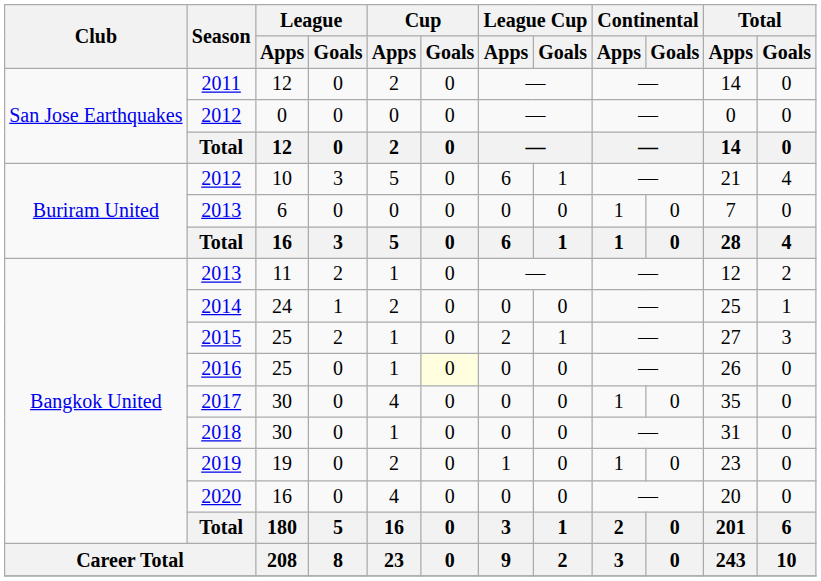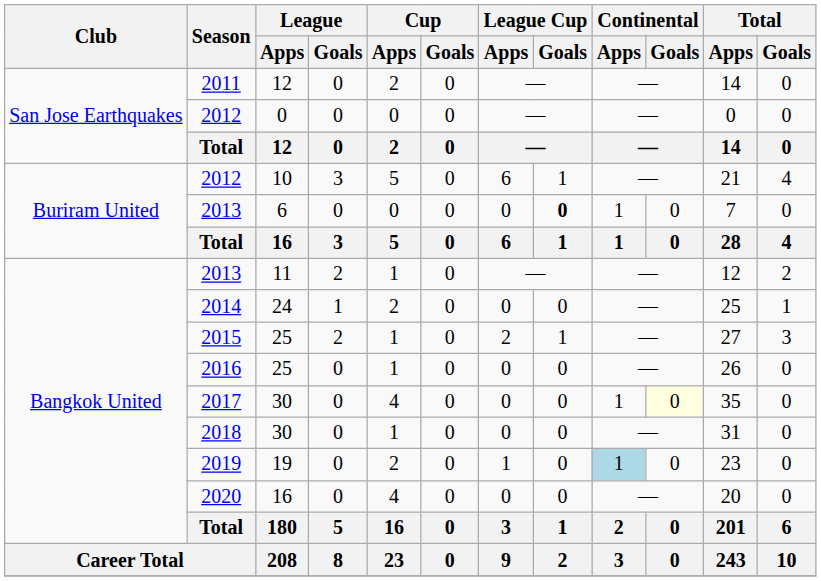(563, 210) normal -> (563, 210) bold
(450, 369) lightyellow background -> (450, 369) no background
(675, 400) no background -> (675, 400) lightyellow background
(619, 464) no background -> (619, 464) lightblue background
